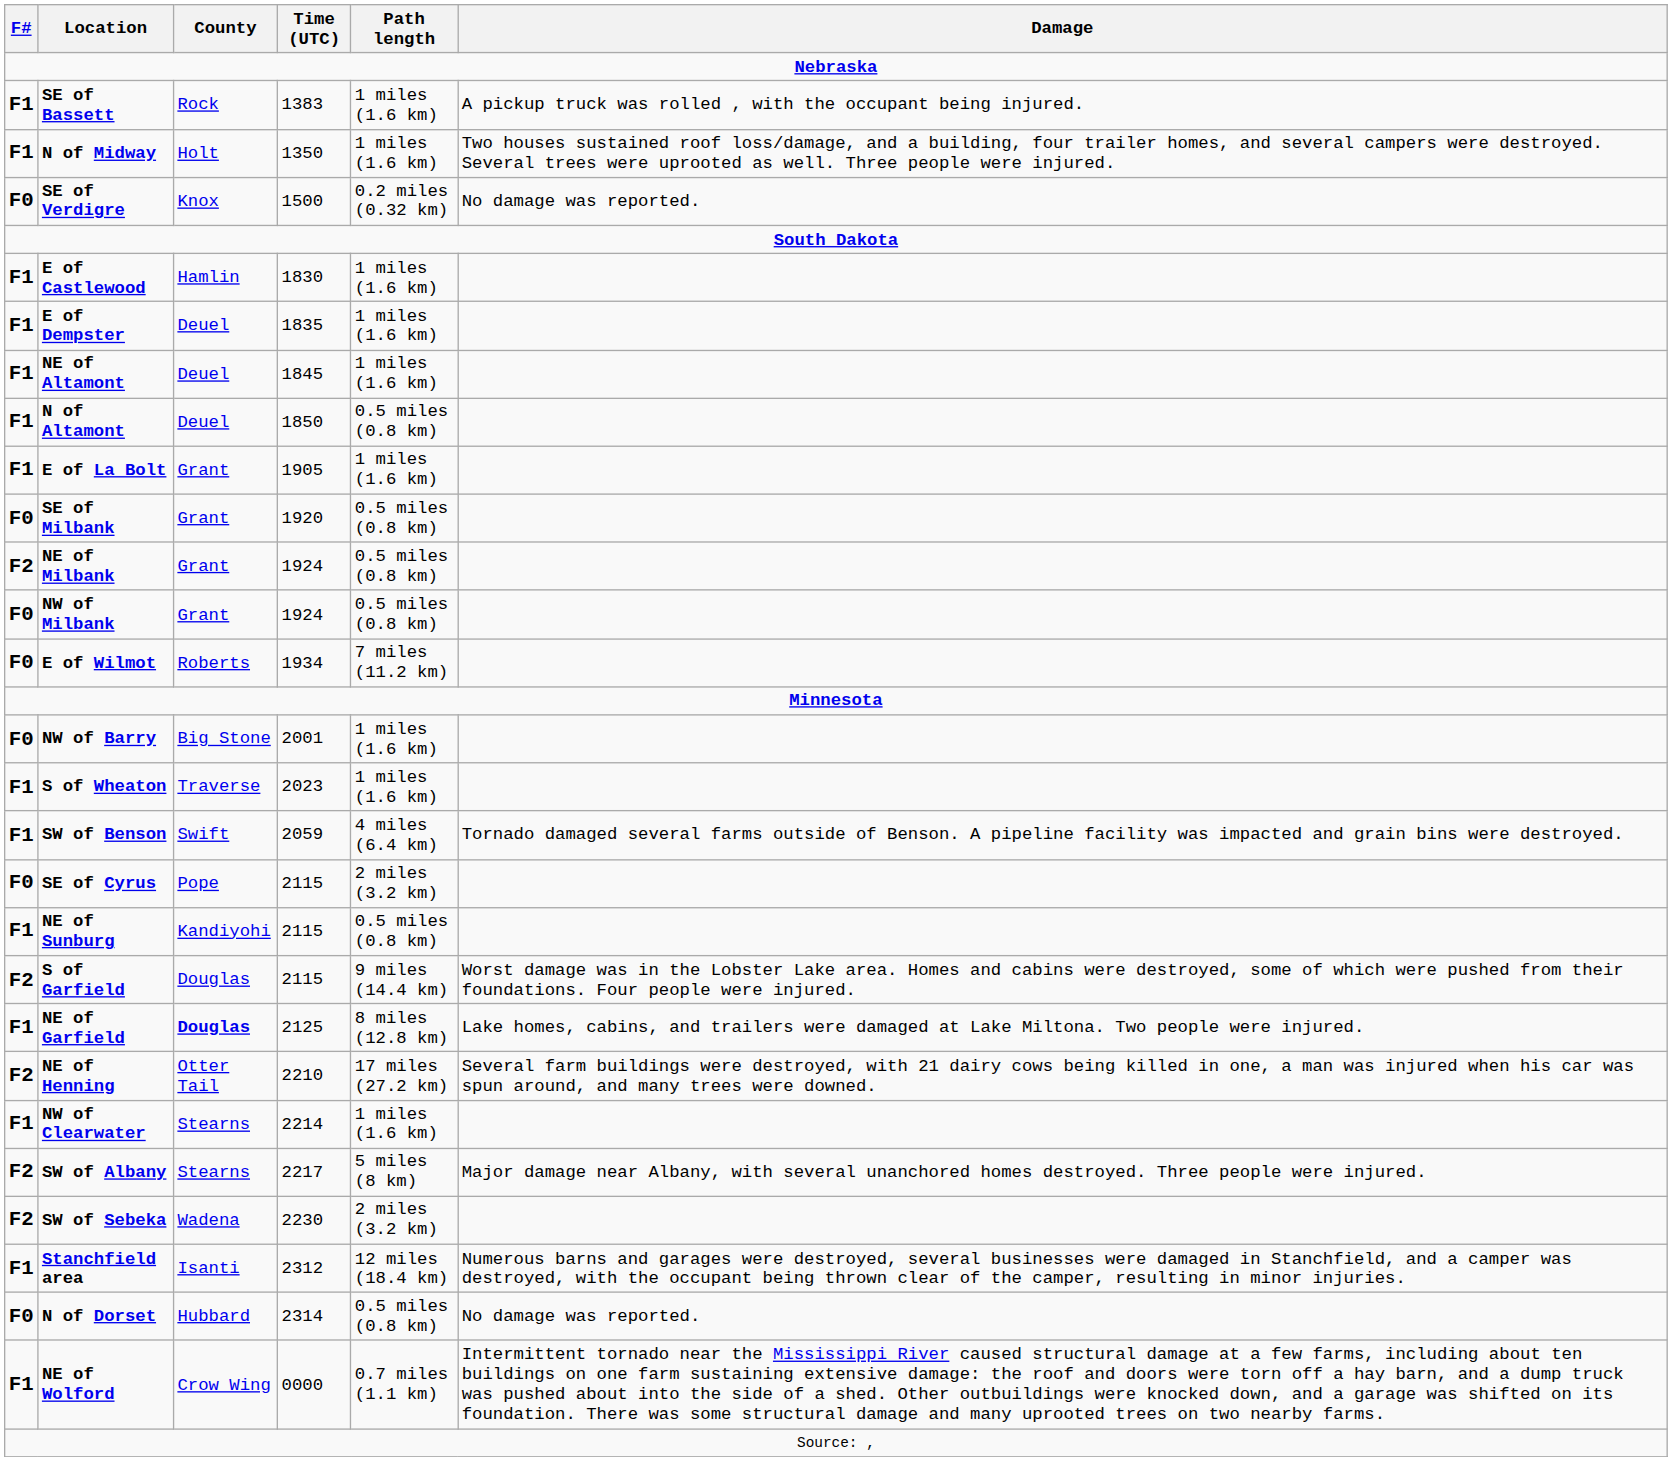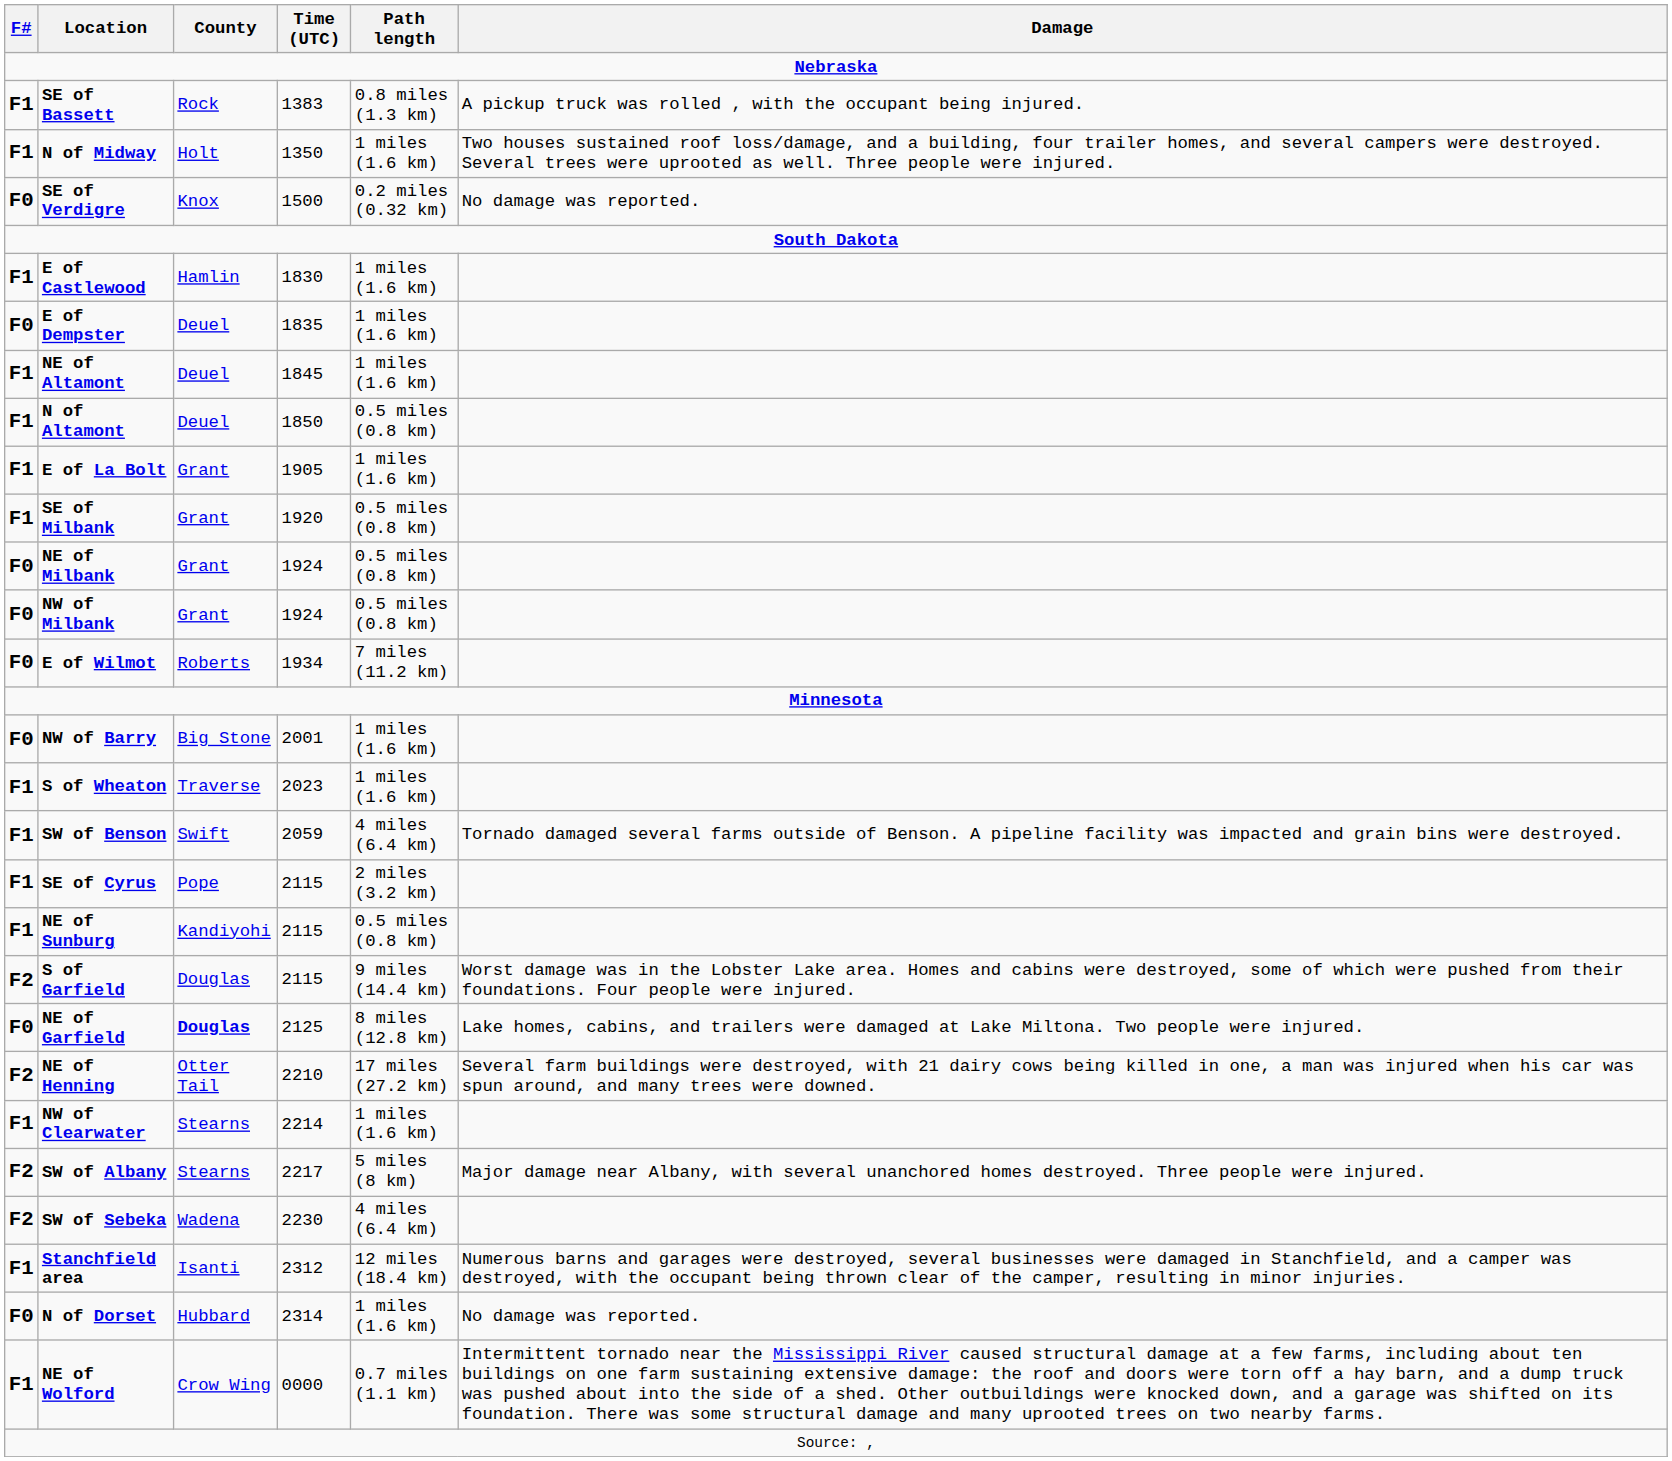(396, 105) 1 miles (1.6 km) -> (402, 105) 0.8 miles (1.3 km)
(21, 326) F1 -> (21, 326) F0
(21, 518) F0 -> (21, 518) F1
(21, 566) F2 -> (21, 566) F0
(21, 883) F0 -> (21, 883) F1
(21, 1028) F1 -> (21, 1028) F0
(396, 1220) 2 miles (3.2 km) -> (396, 1220) 4 miles (6.4 km)
(402, 1317) 0.5 miles (0.8 km) -> (396, 1317) 1 miles (1.6 km)
